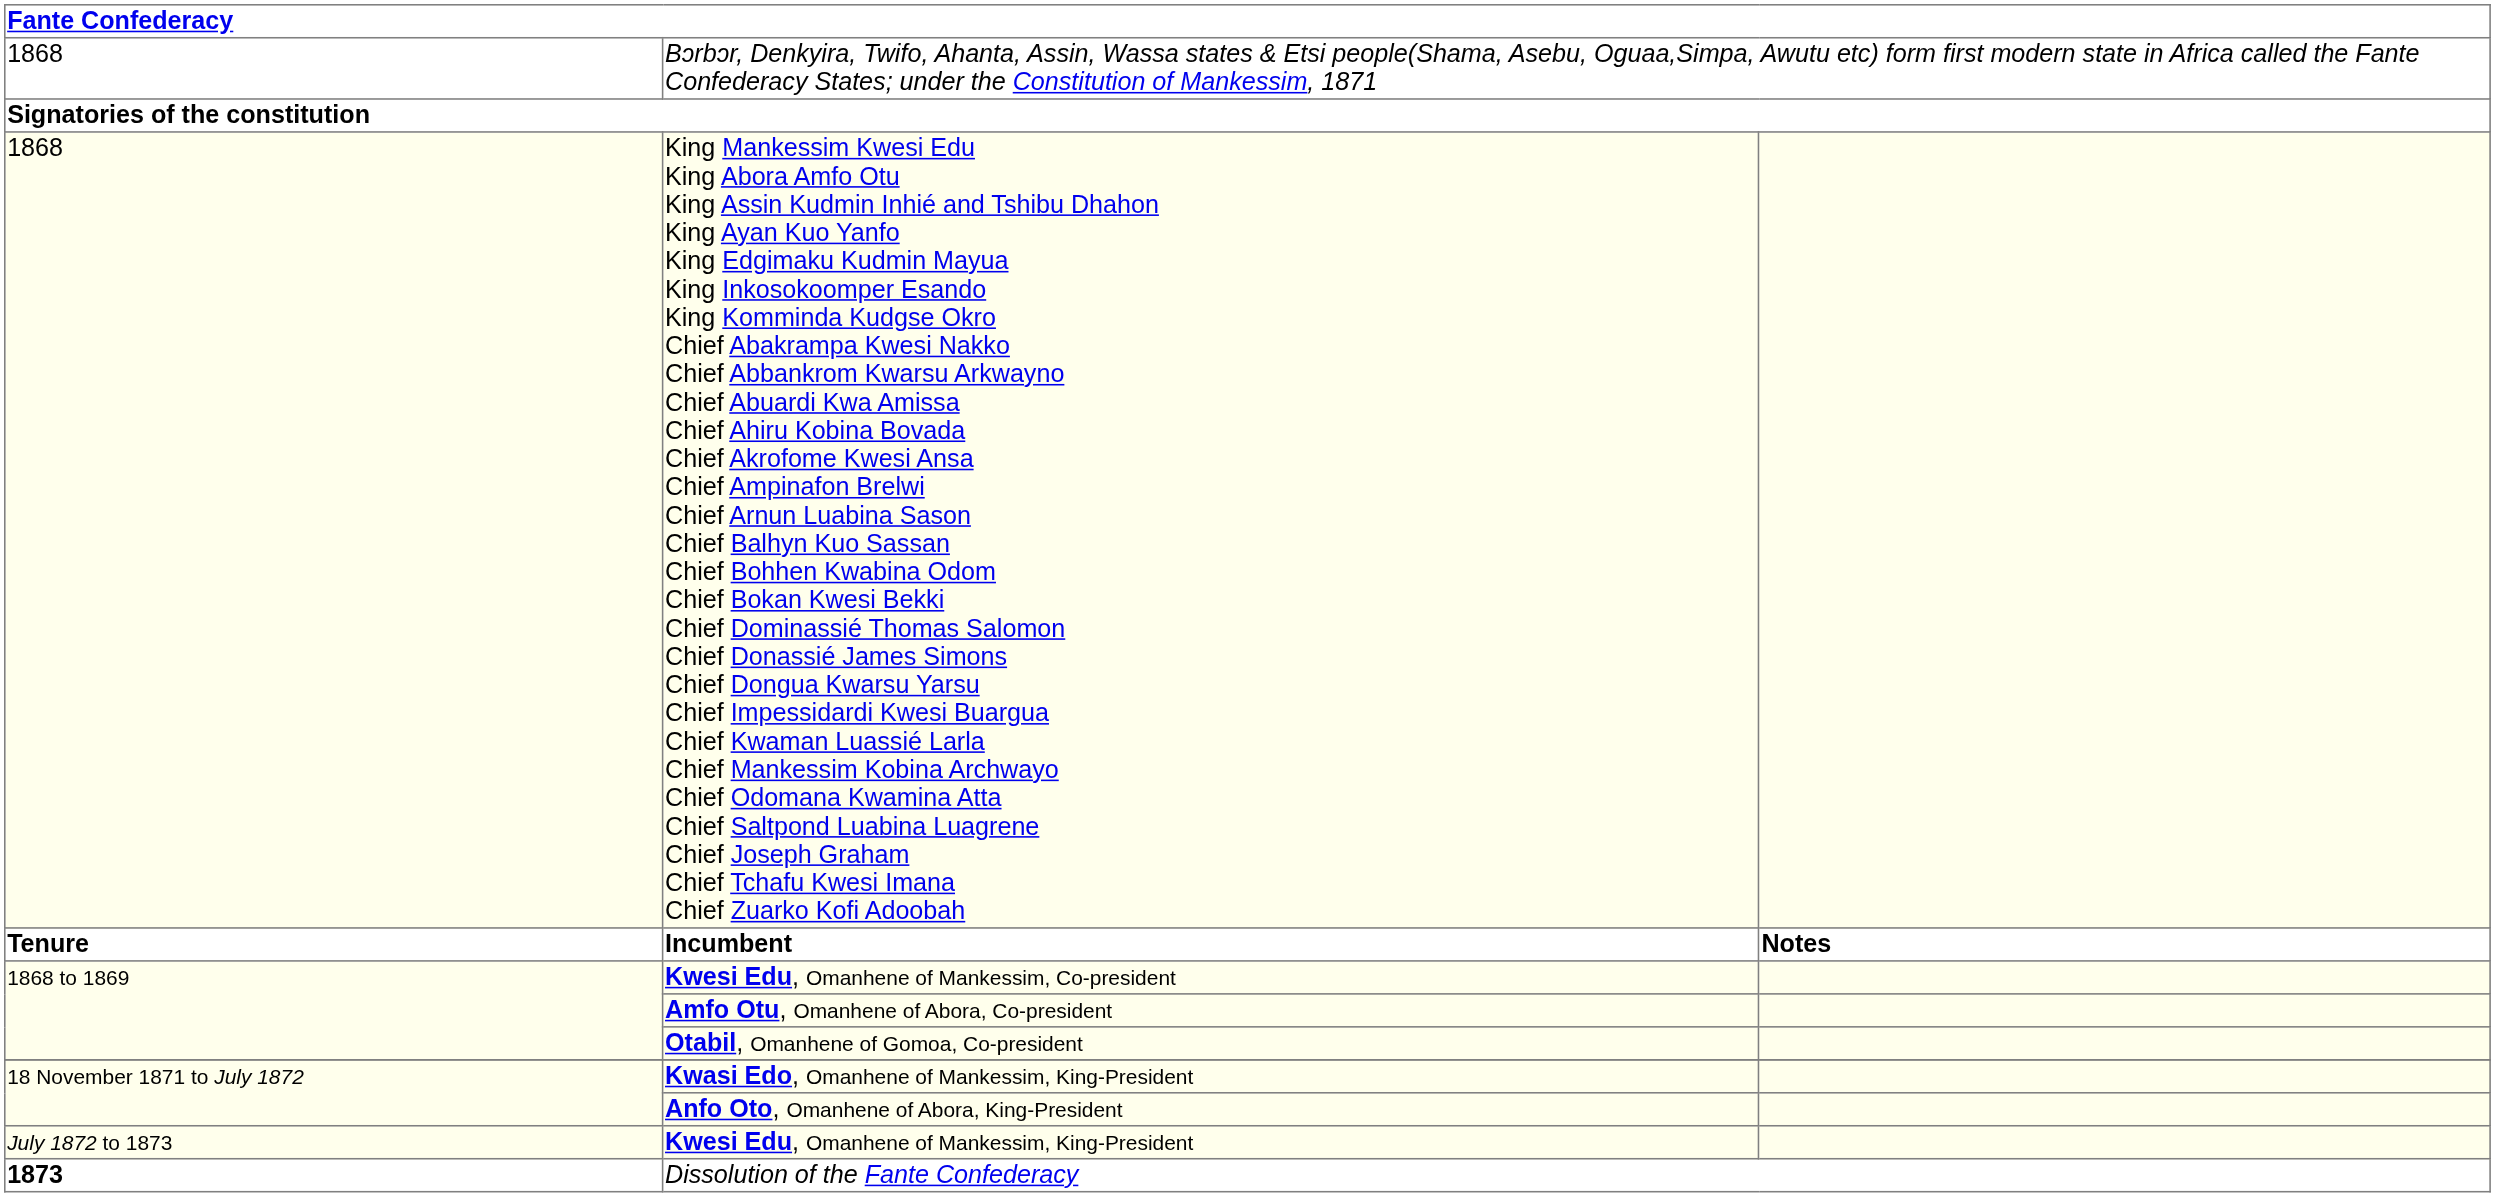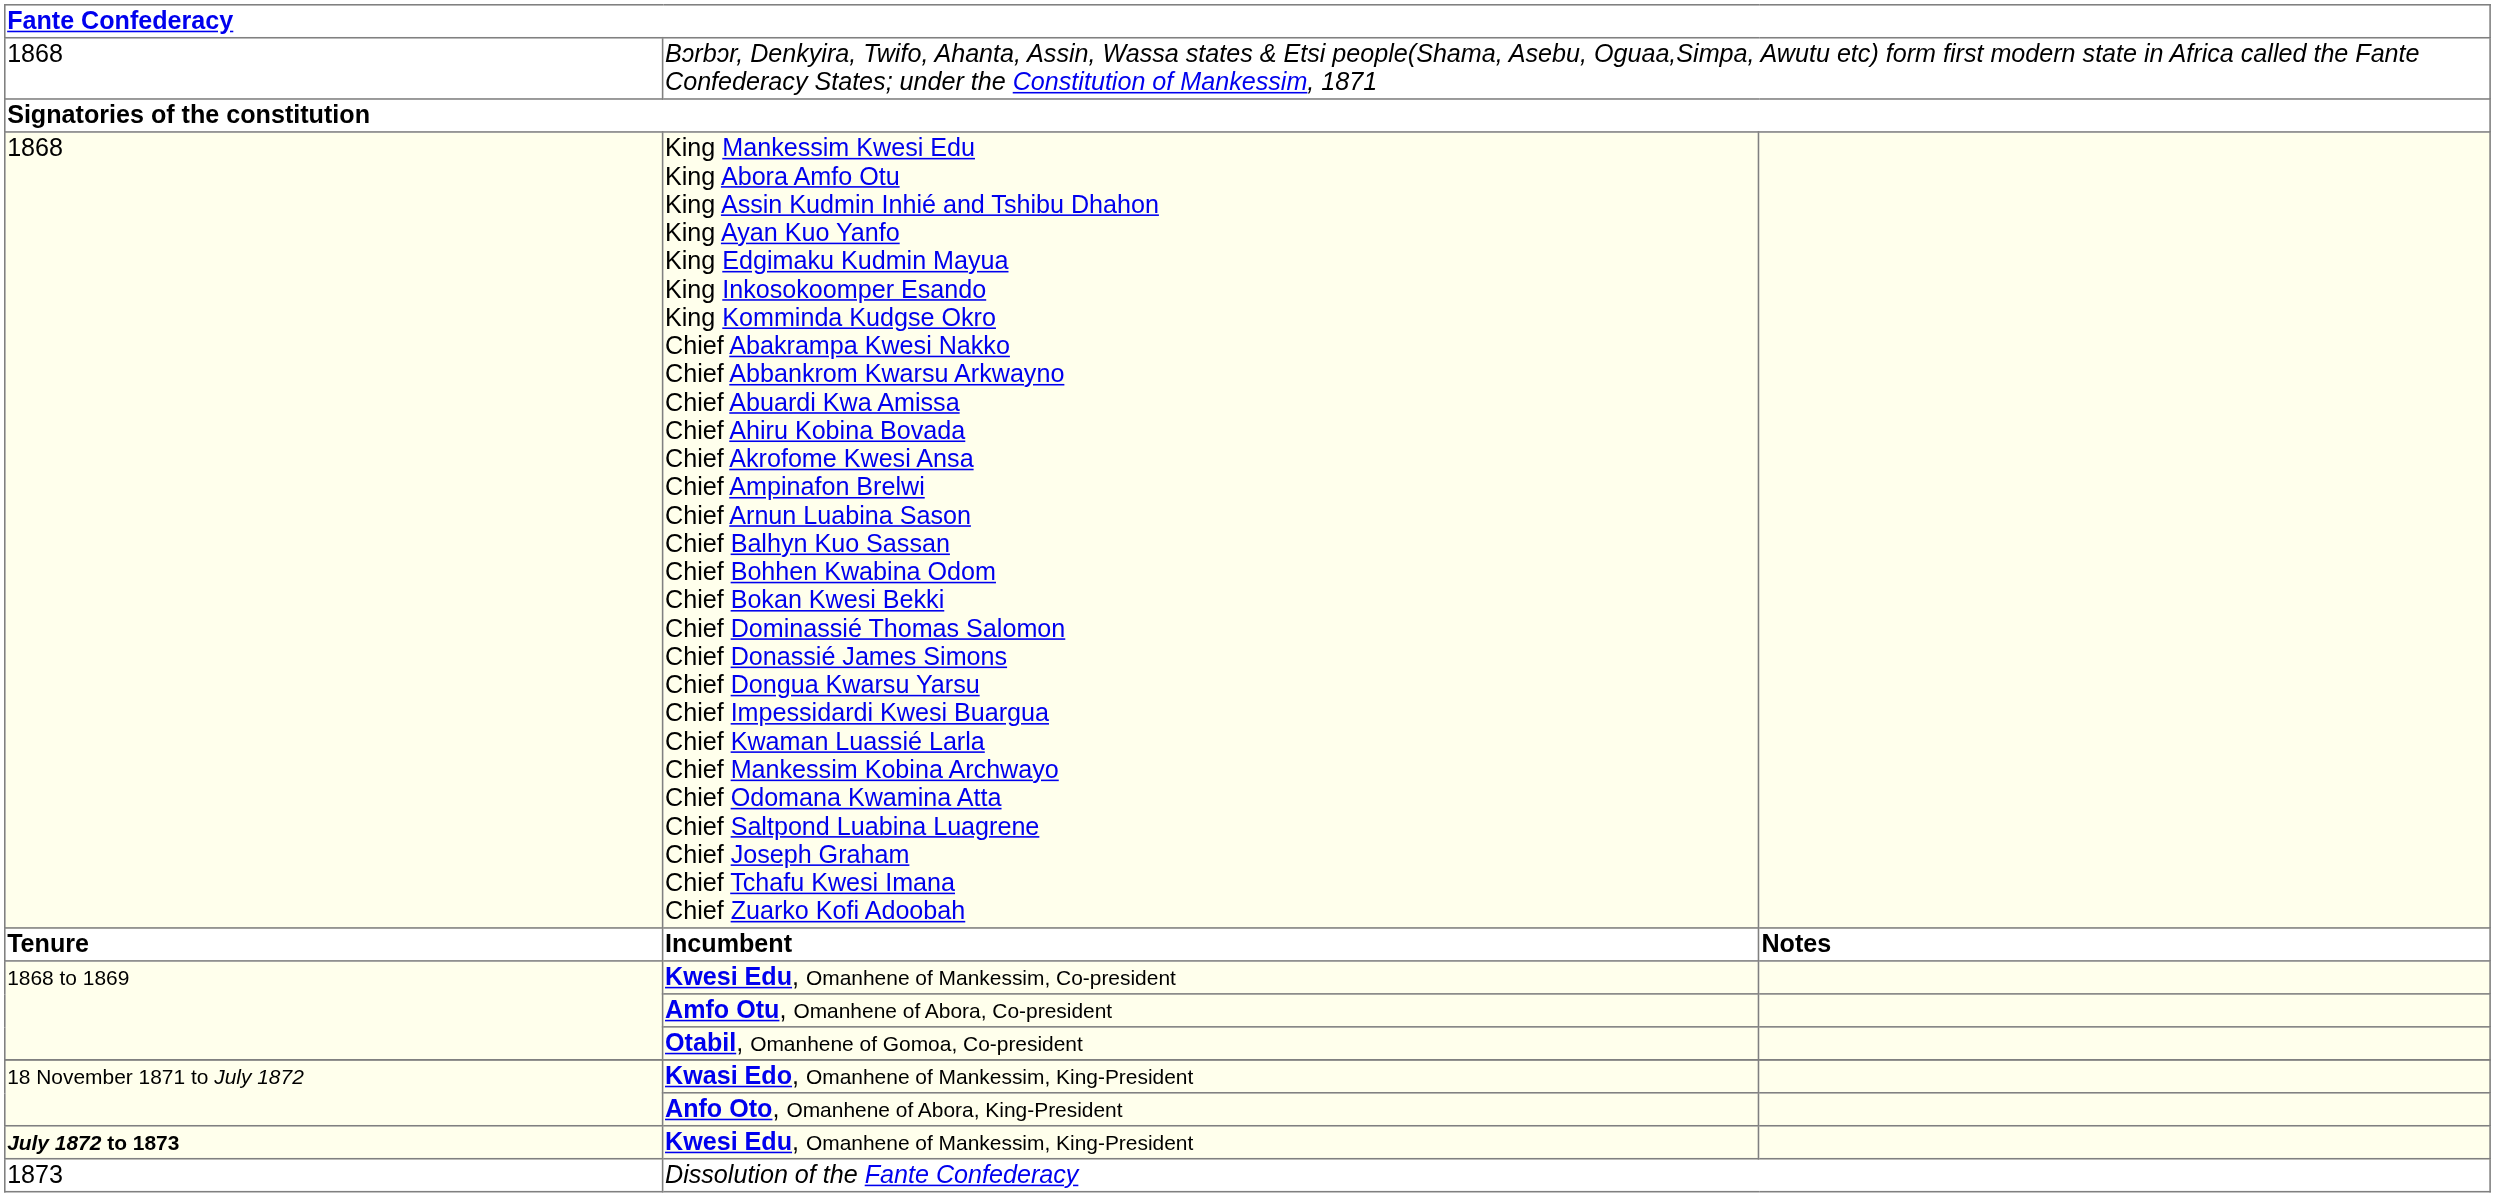(90, 1143) normal -> (93, 1141) bold
(35, 1174) bold -> (35, 1174) normal
